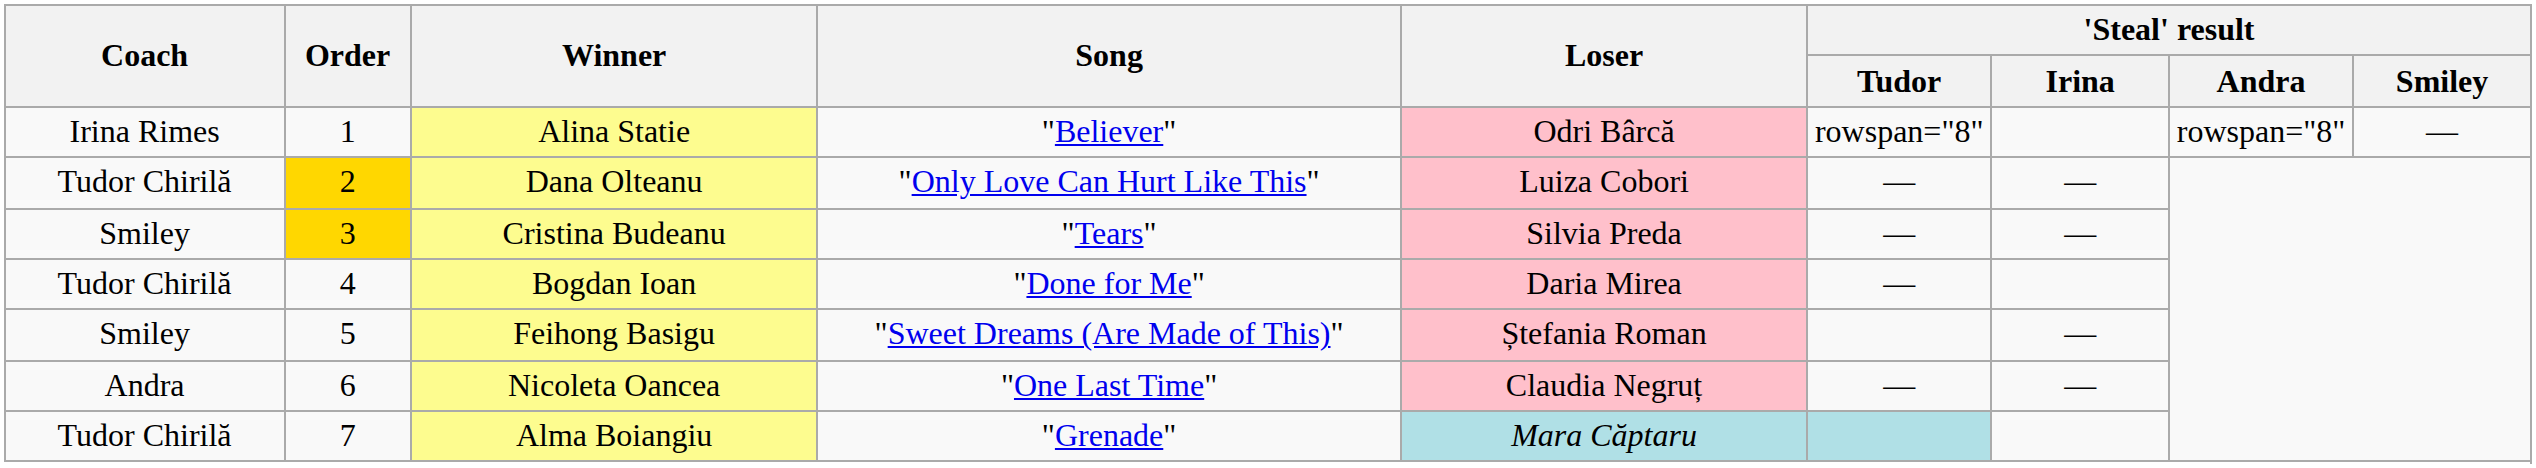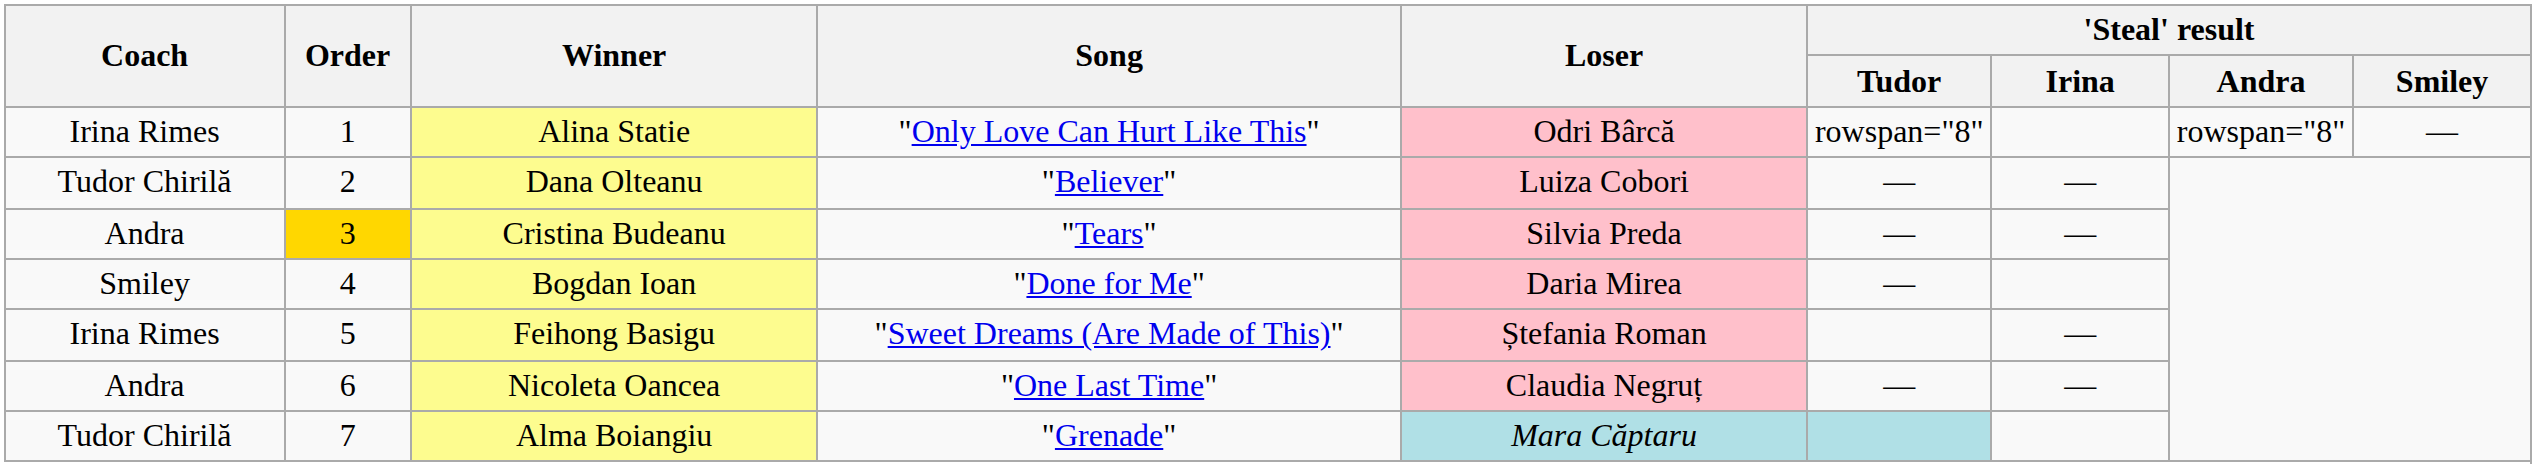(1109, 131) "Believer" -> (1109, 131) "Only Love Can Hurt Like This"
(348, 182) gold background -> (348, 182) no background
(1109, 182) "Only Love Can Hurt Like This" -> (1109, 182) "Believer"
(145, 232) Smiley -> (145, 232) Andra
(145, 283) Tudor Chirilă -> (145, 283) Smiley
(145, 334) Smiley -> (145, 334) Irina Rimes
